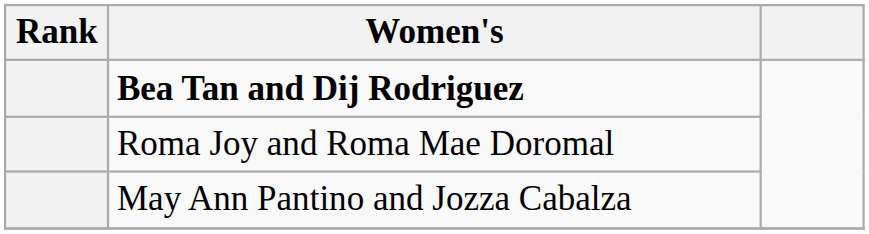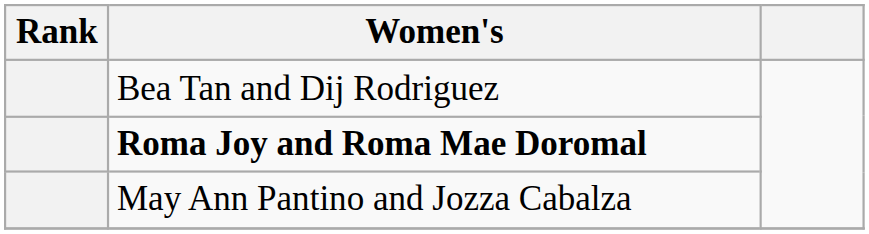(320, 87) bold -> (308, 87) normal
(366, 143) normal -> (382, 143) bold
